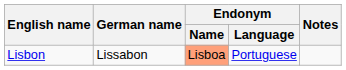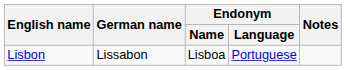(207, 55) lightsalmon background -> (207, 55) no background
